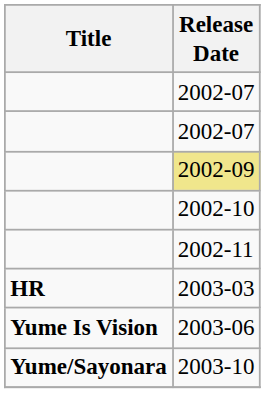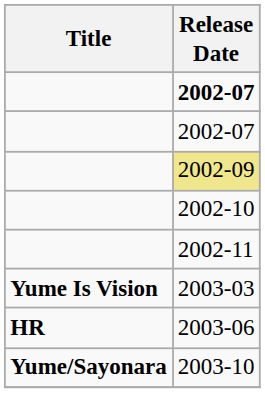(216, 91) normal -> (216, 91) bold
(28, 288) HR -> (84, 288) Yume Is Vision
(84, 327) Yume Is Vision -> (28, 327) HR
